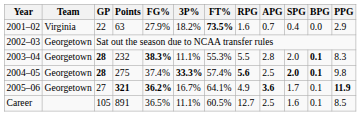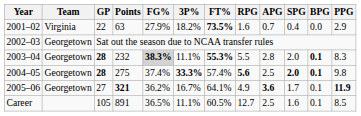(158, 57) no background -> (158, 57) lightgrey background
(219, 57) normal -> (220, 57) bold
(158, 88) bold -> (157, 88) normal
